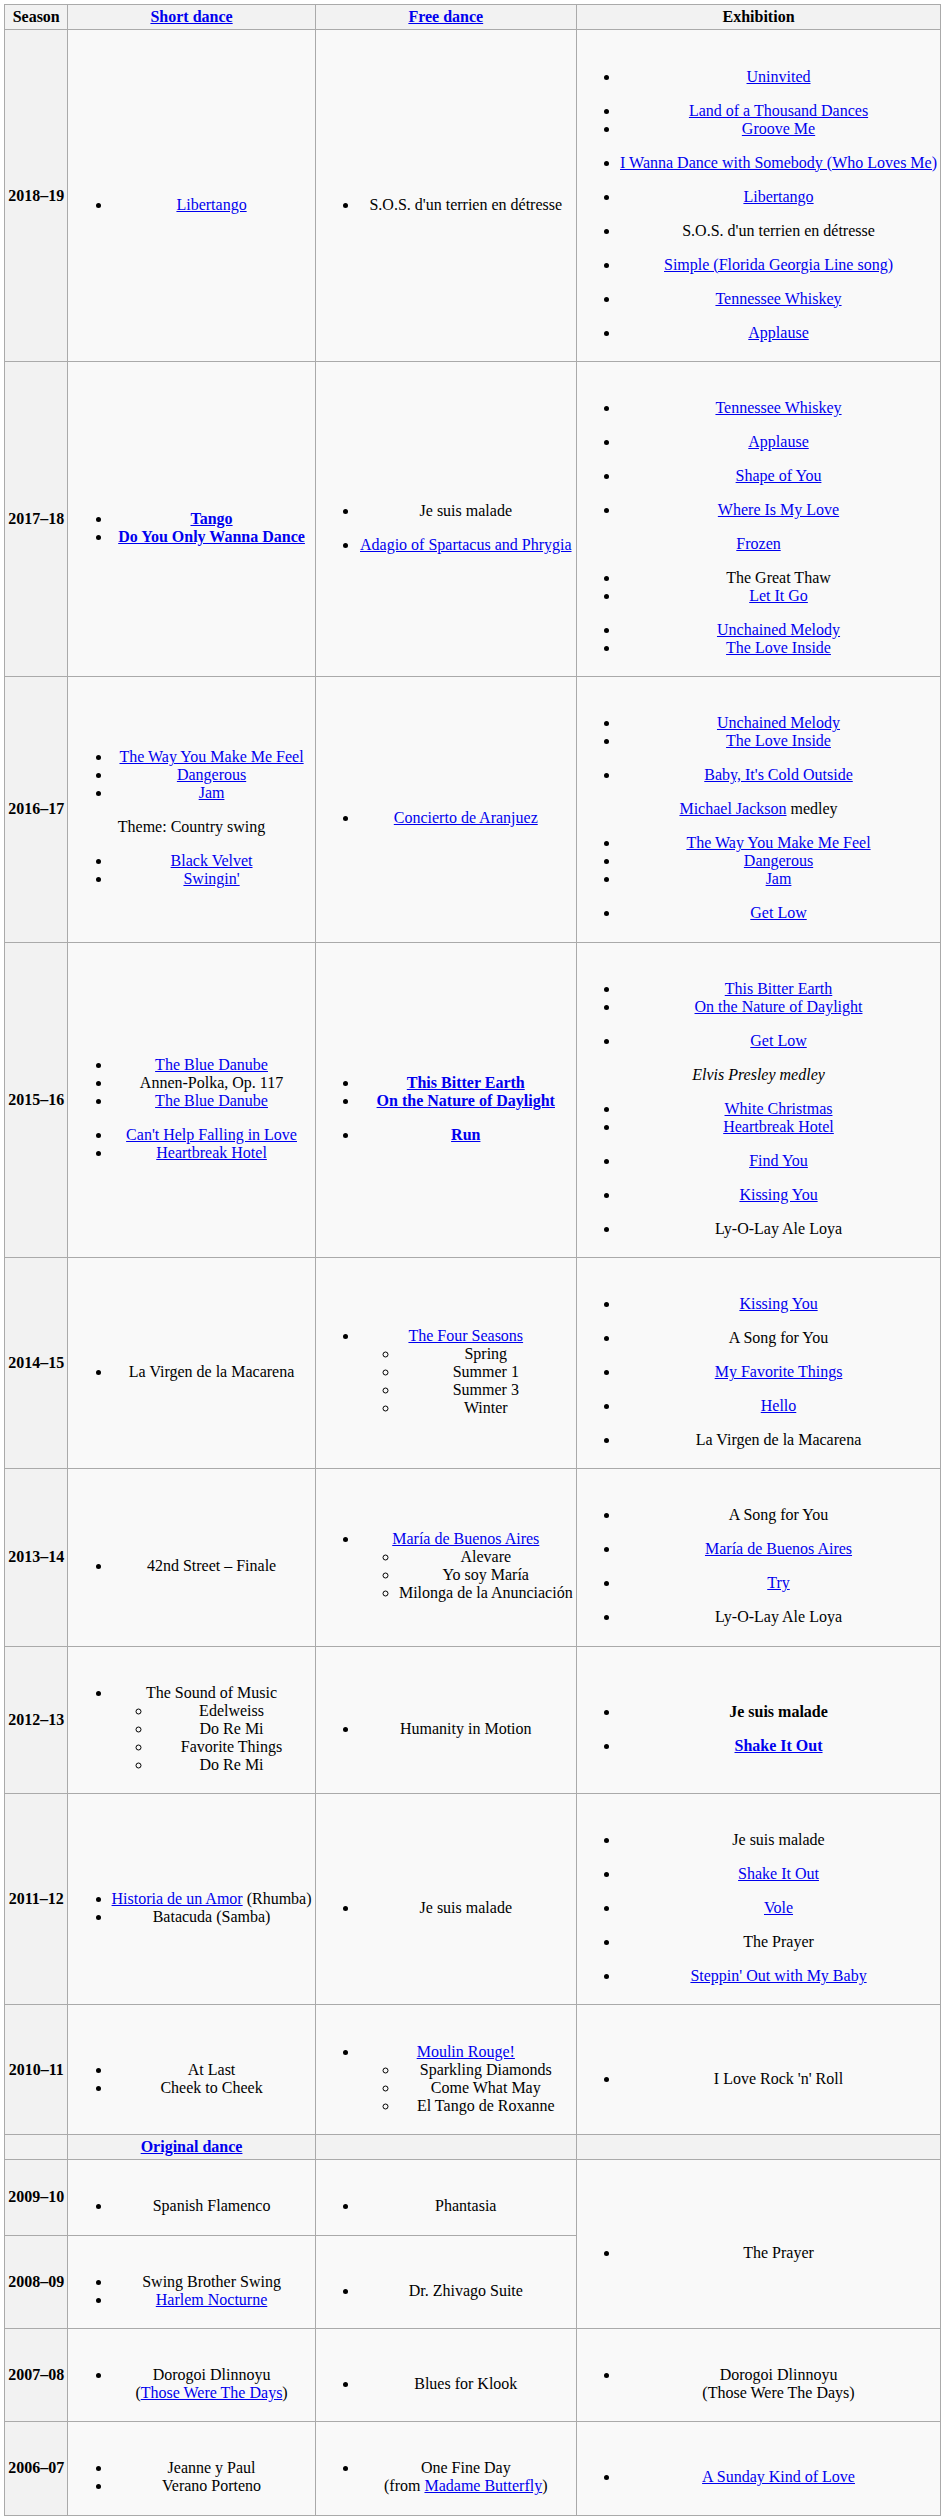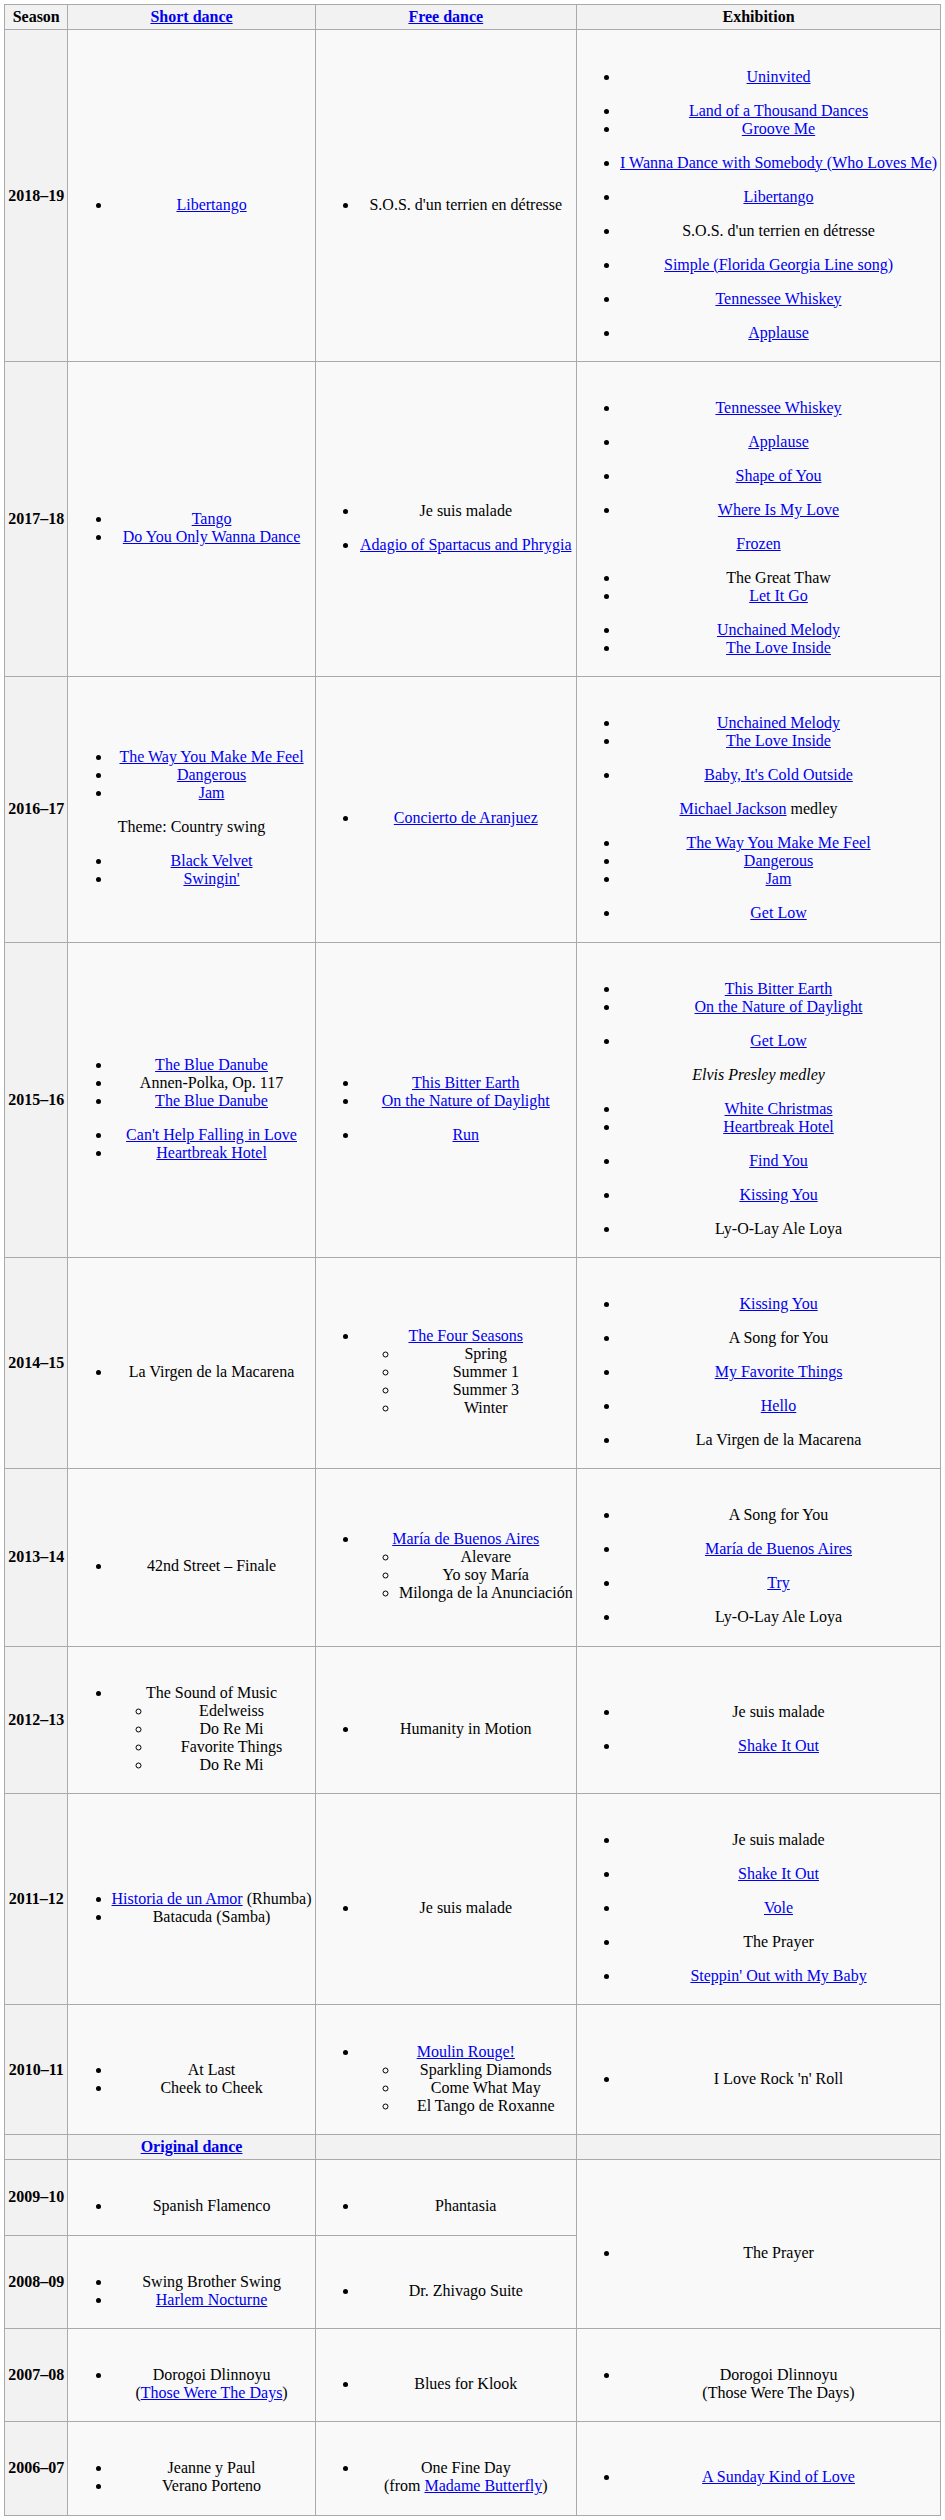(192, 528) bold -> (192, 528) normal
(446, 1109) bold -> (446, 1109) normal
(759, 1729) bold -> (759, 1729) normal
